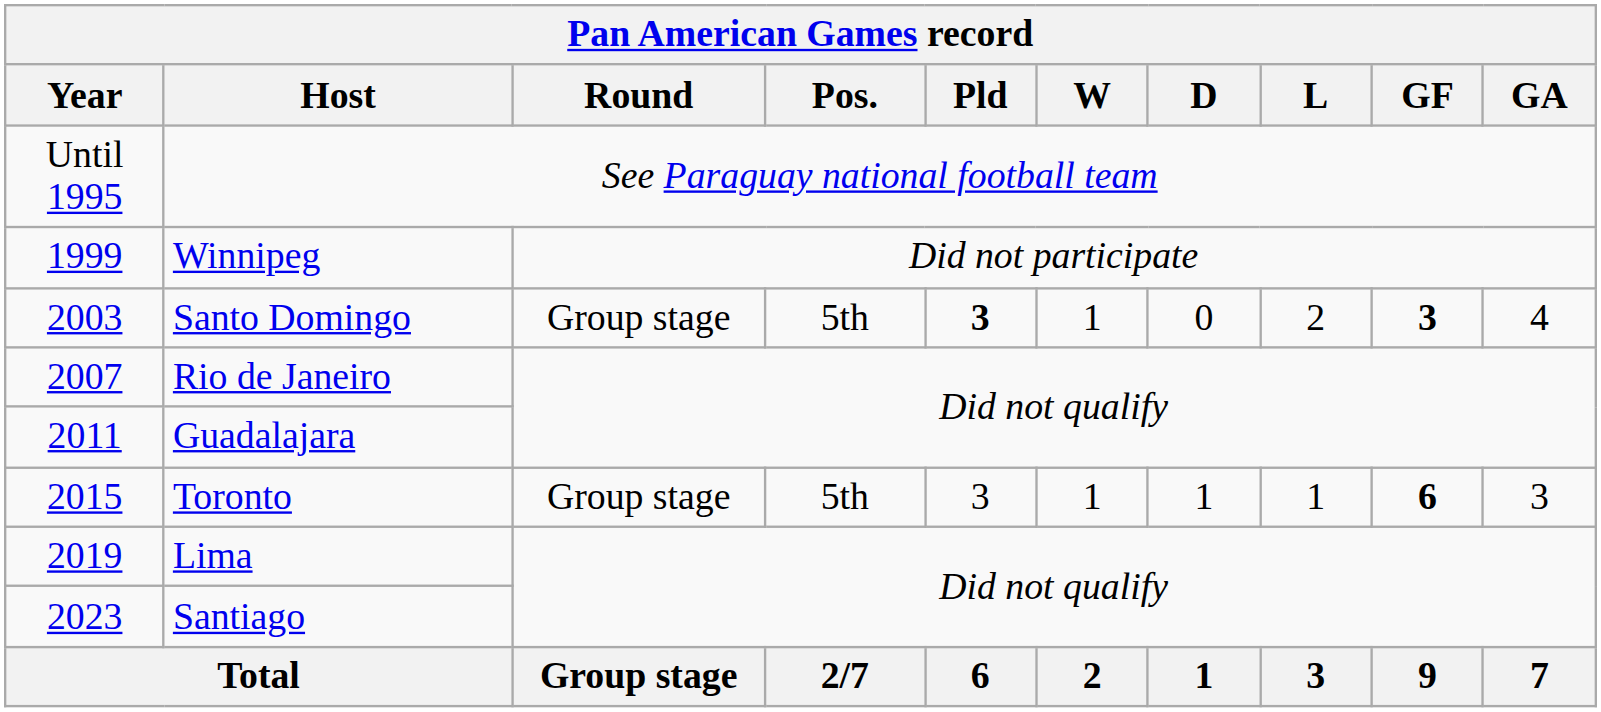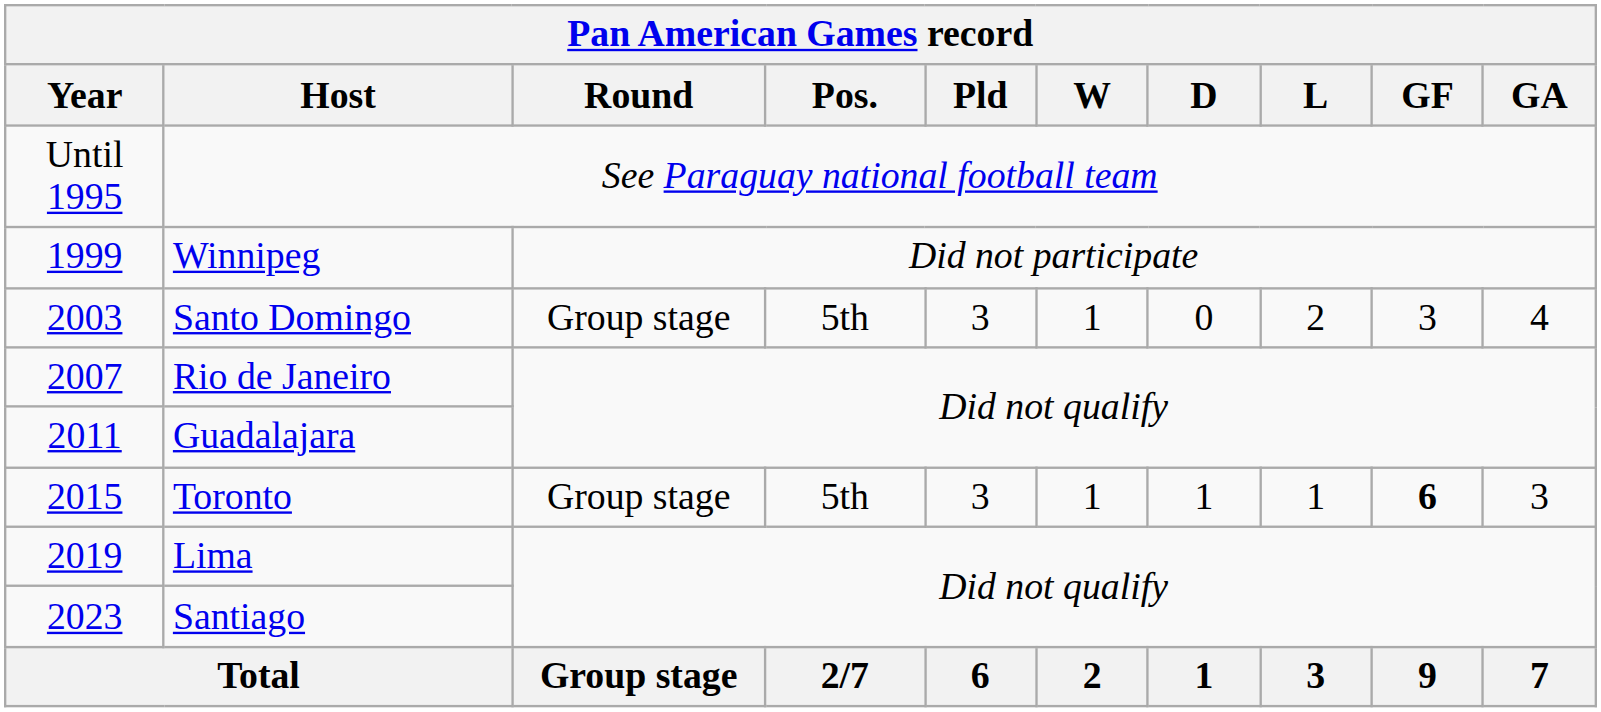(980, 316) bold -> (980, 316) normal
(1428, 316) bold -> (1428, 316) normal
